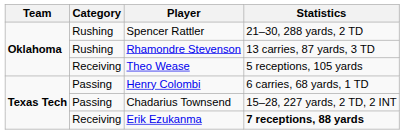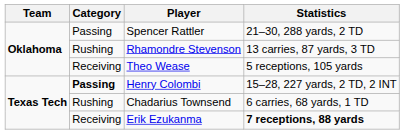(93, 31) Rushing -> (92, 31) Passing
(92, 84) normal -> (94, 84) bold
(307, 84) 6 carries, 68 yards, 1 TD -> (321, 84) 15–28, 227 yards, 2 TD, 2 INT
(92, 102) Passing -> (93, 102) Rushing
(321, 102) 15–28, 227 yards, 2 TD, 2 INT -> (307, 102) 6 carries, 68 yards, 1 TD
